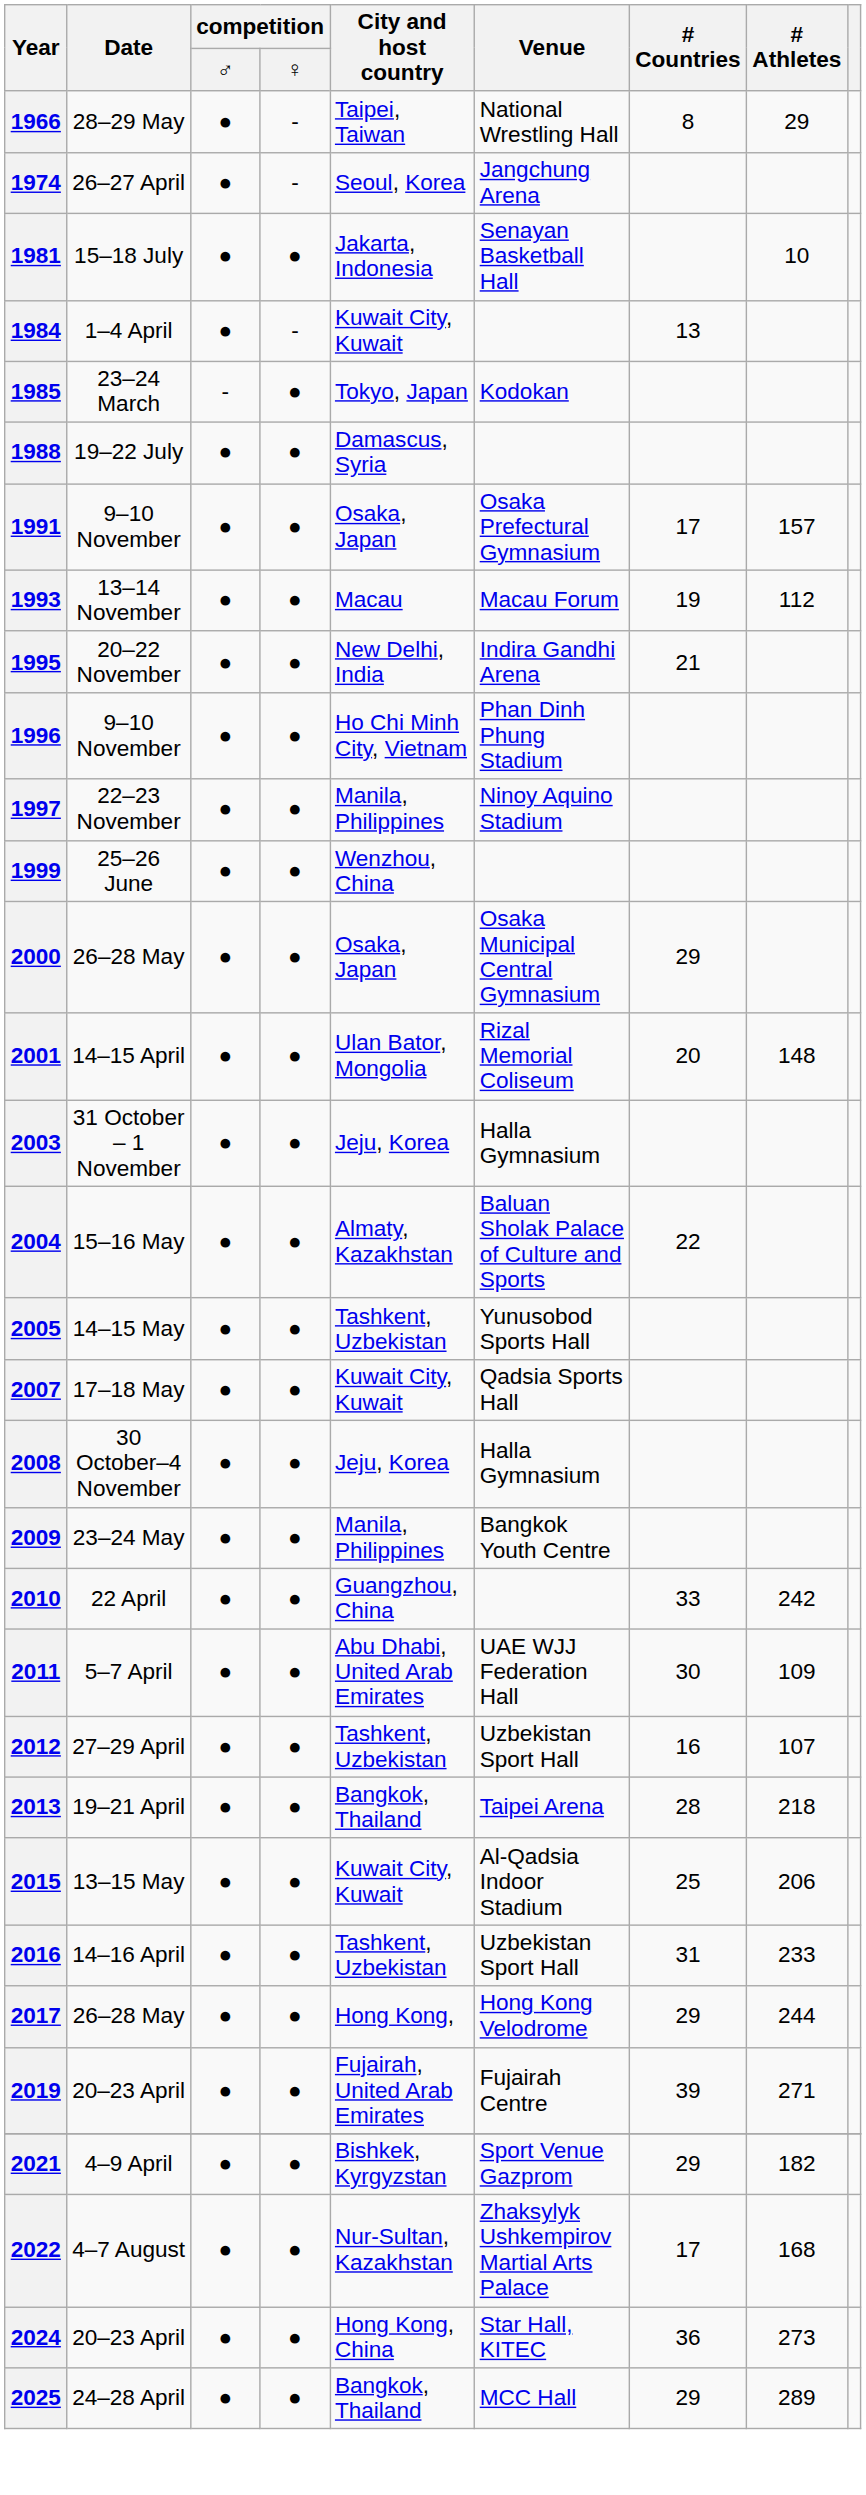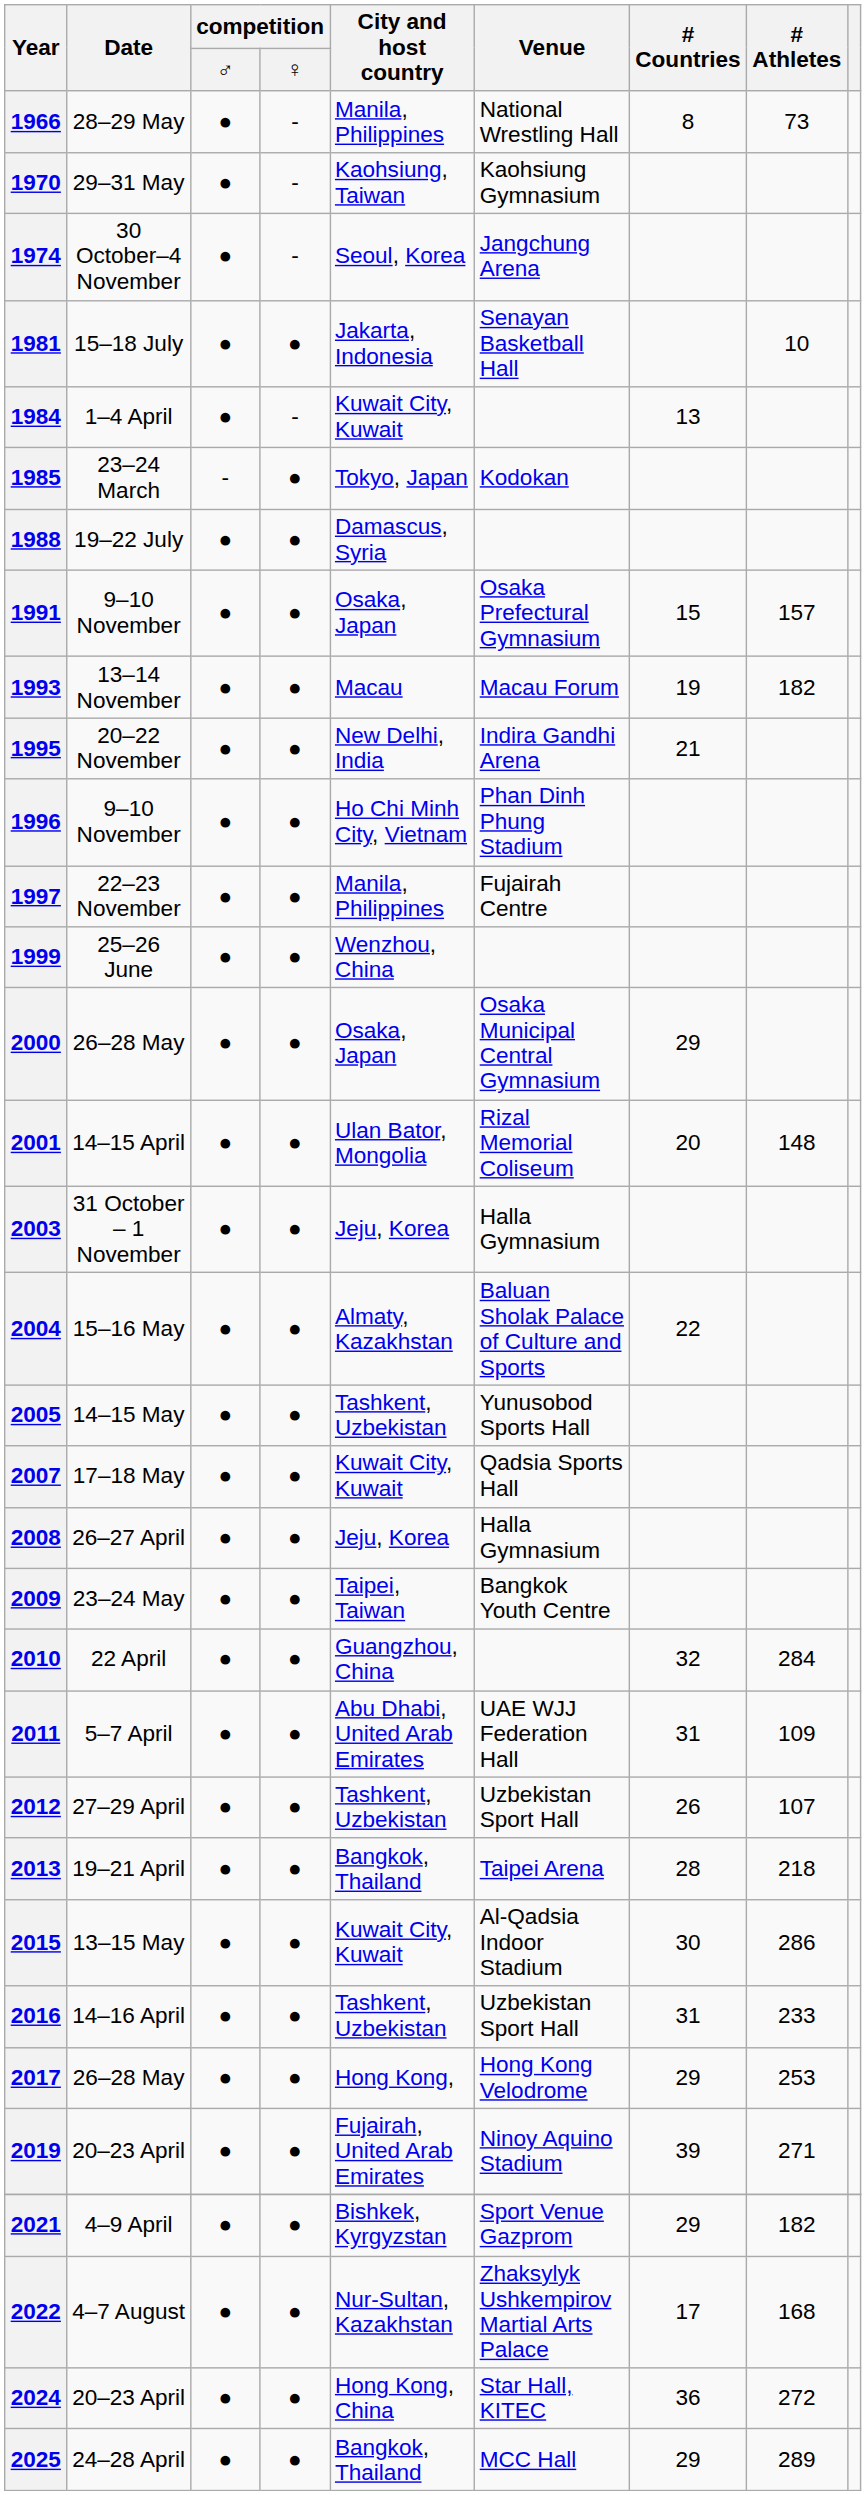(370, 121) Taipei, Taiwan -> (389, 121) Manila, Philippines
(797, 121) 29 -> (797, 121) 73
+ row: (36, 182)
(129, 182) 26–27 April -> (129, 256) 30 October–4 November
(688, 526) 17 -> (688, 613) 15
(797, 600) 112 -> (797, 687) 182
(546, 809) Ninoy Aquino Stadium -> (520, 895) Fujairah Centre
(129, 1463) 30 October–4 November -> (129, 1537) 26–27 April
(389, 1537) Manila, Philippines -> (370, 1598) Taipei, Taiwan
(688, 1598) 33 -> (688, 1659) 32
(797, 1598) 242 -> (797, 1659) 284
(688, 1672) 30 -> (688, 1733) 31
(688, 1746) 16 -> (688, 1807) 26
(688, 1881) 25 -> (688, 1942) 30
(797, 1881) 206 -> (797, 1942) 286
(797, 2016) 244 -> (797, 2077) 253
(520, 2090) Fujairah Centre -> (546, 2151) Ninoy Aquino Stadium
(797, 2337) 273 -> (797, 2398) 272
